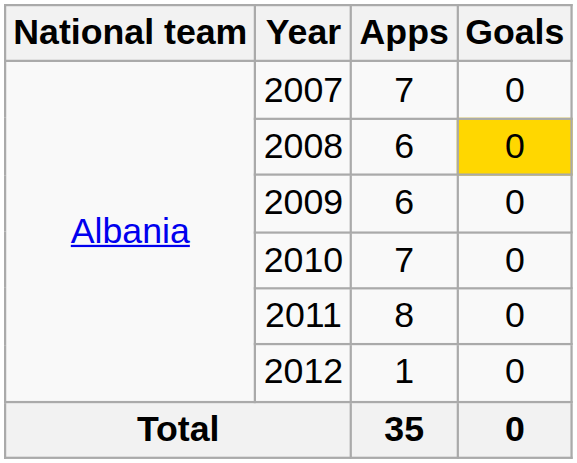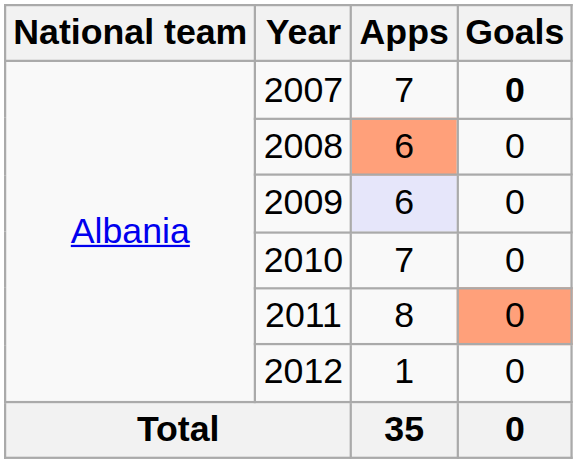(515, 89) normal -> (515, 89) bold
(404, 145) no background -> (404, 145) lightsalmon background
(515, 145) gold background -> (515, 145) no background
(404, 202) no background -> (404, 202) lavender background
(515, 315) no background -> (515, 315) lightsalmon background
